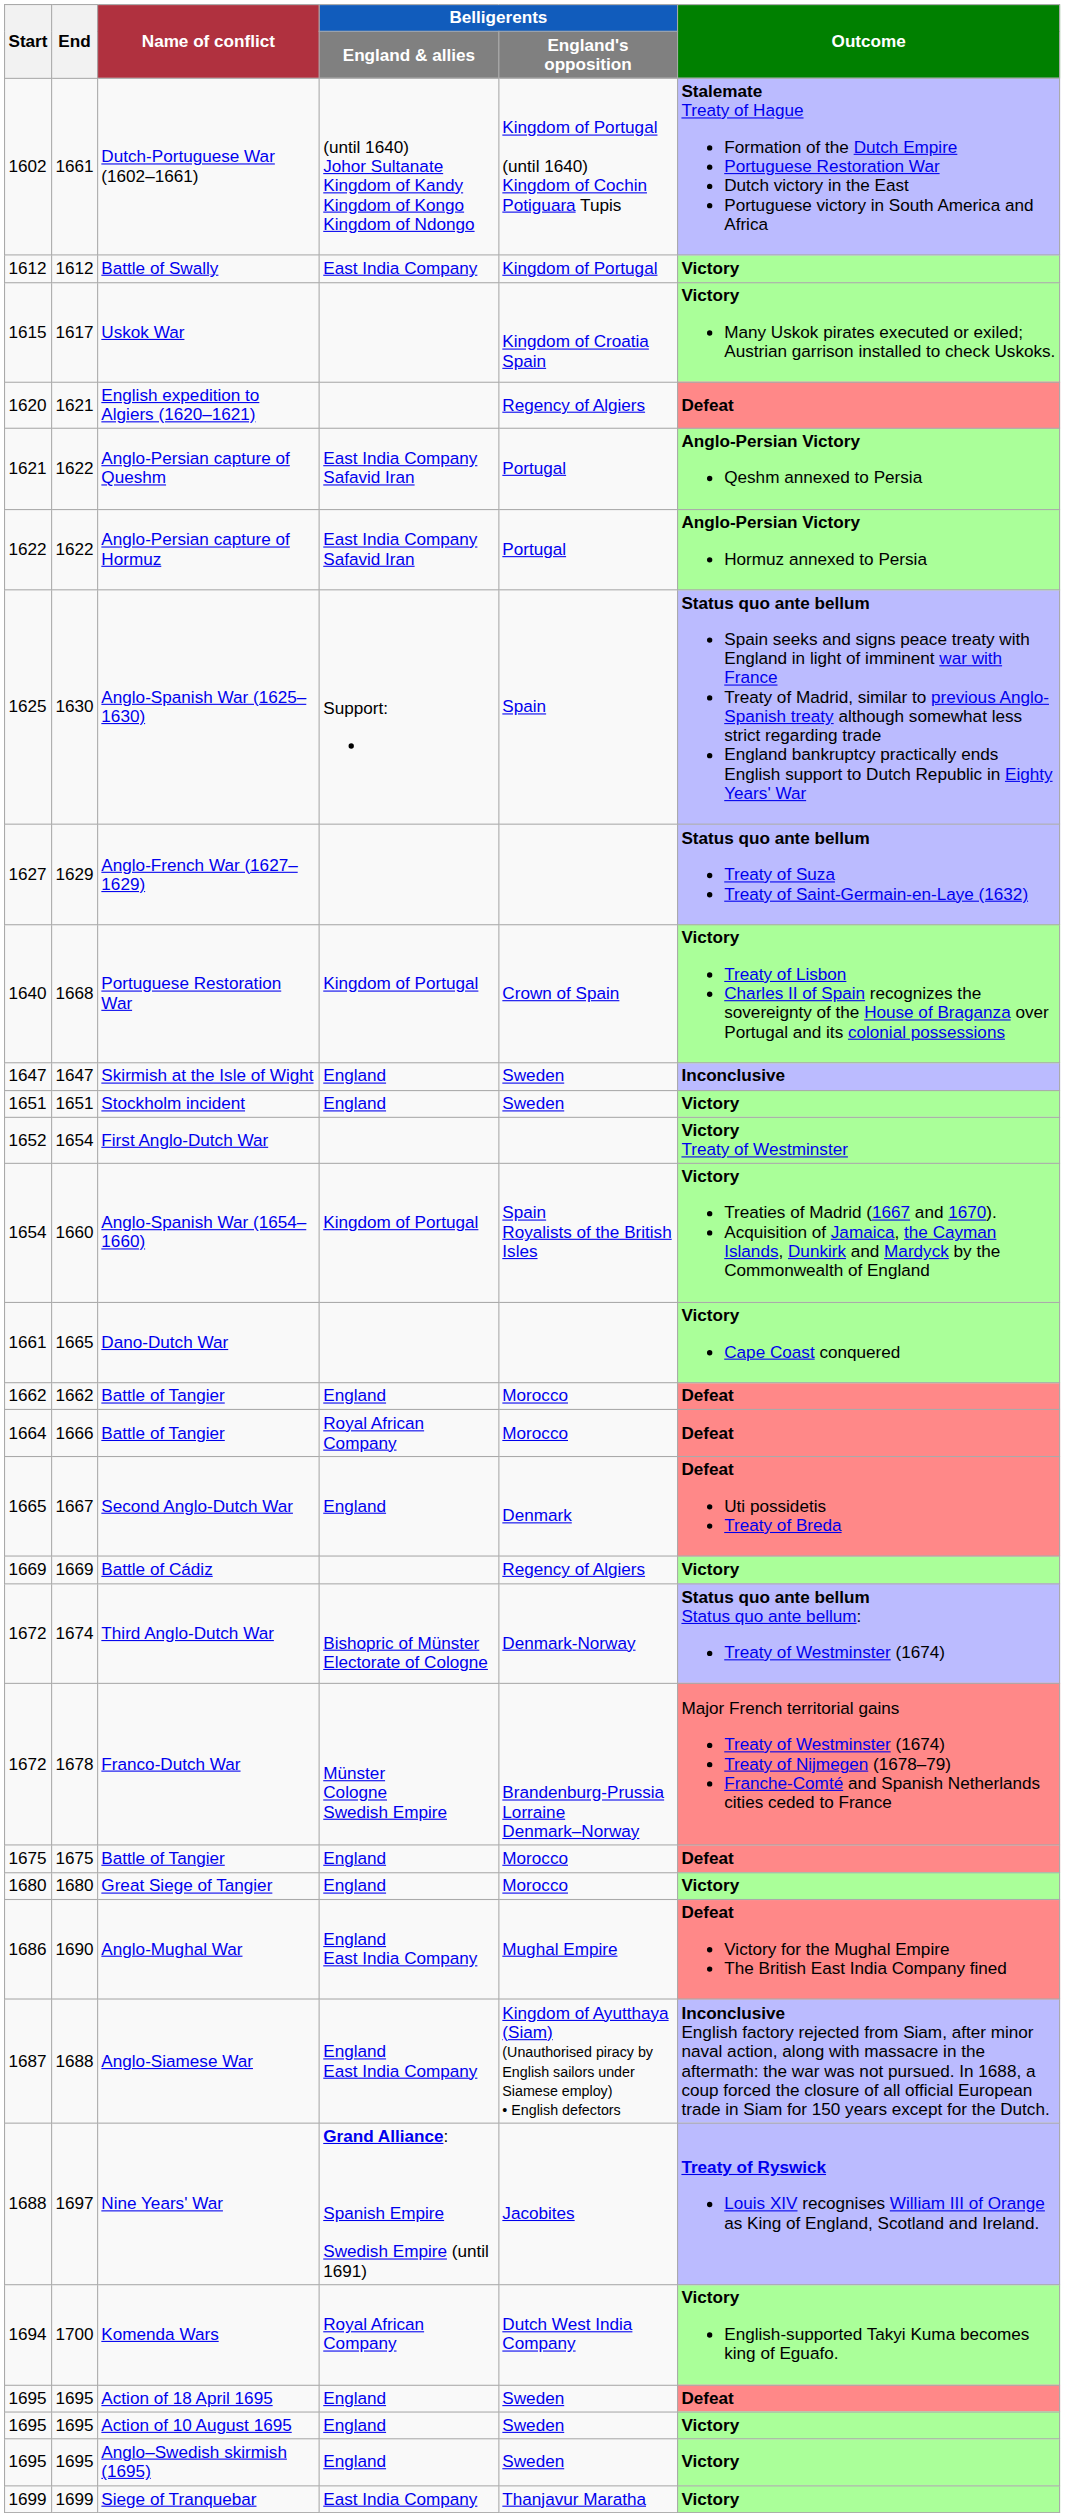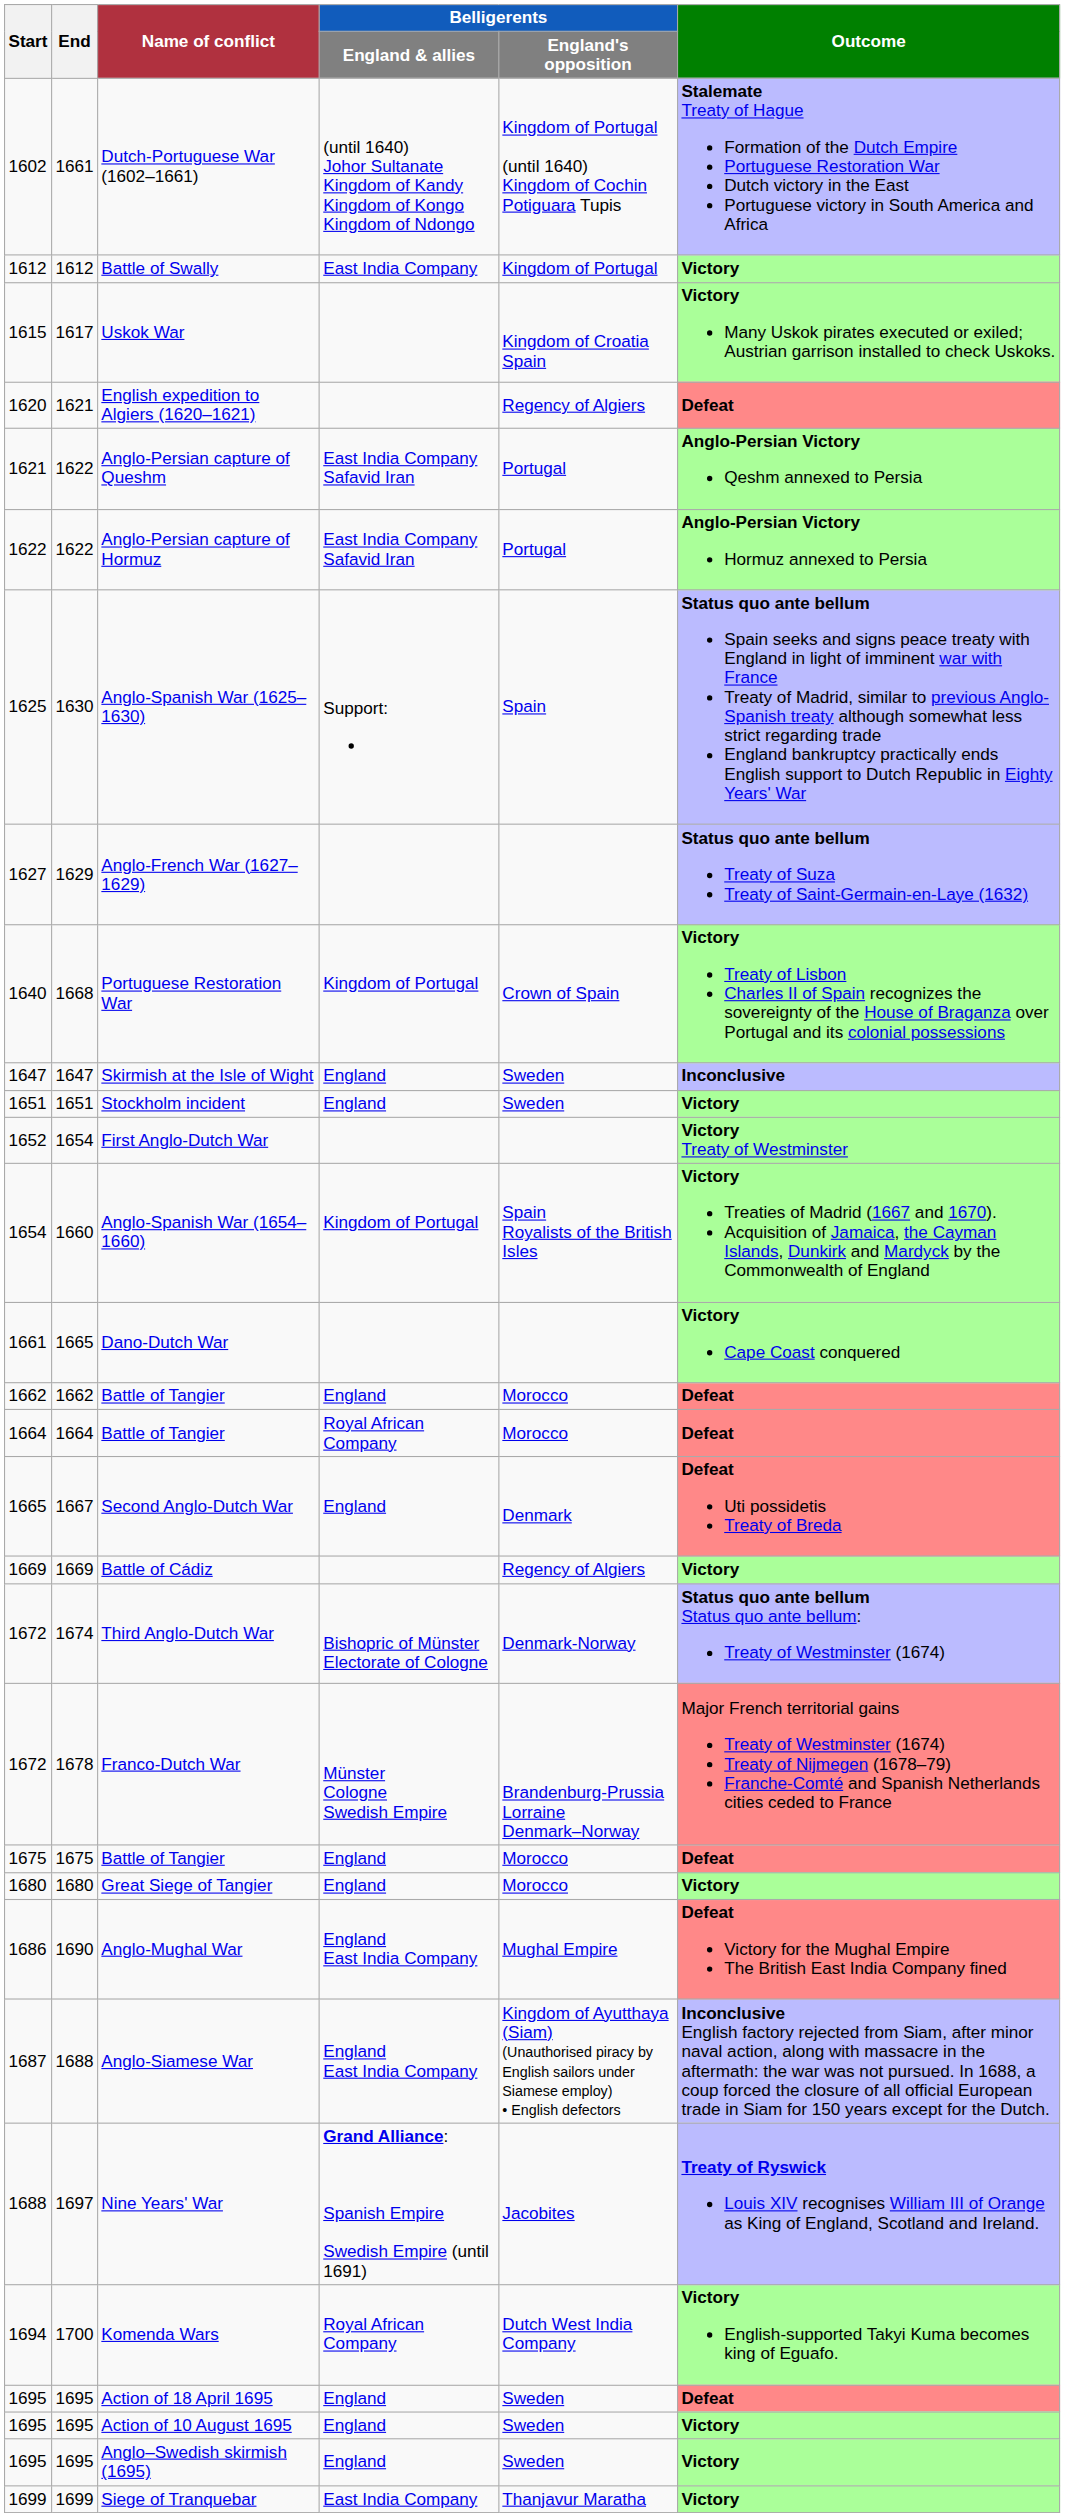(74, 1433) 1666 -> (74, 1433) 1664
